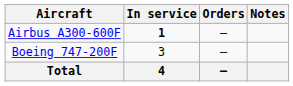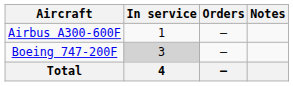(162, 33) bold -> (162, 33) normal
(162, 52) no background -> (162, 52) lightgrey background
